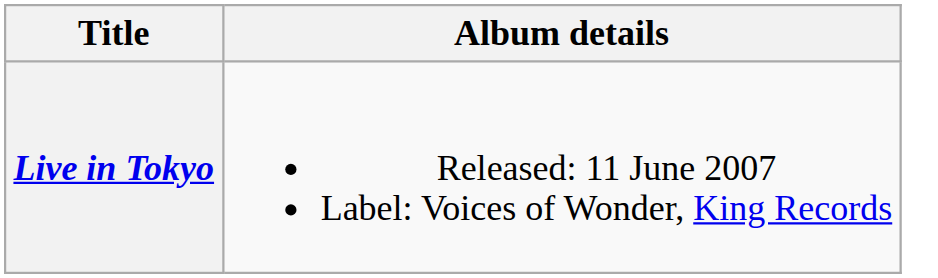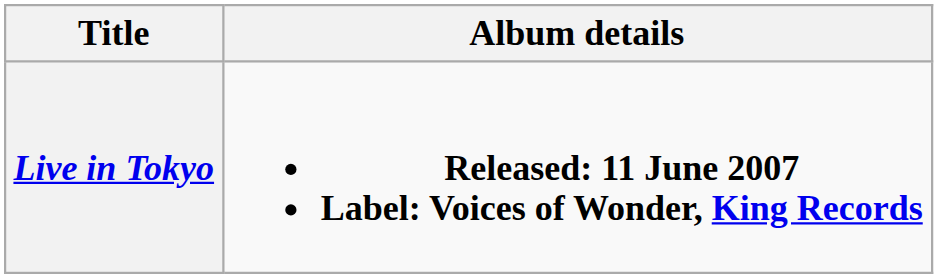(561, 188) normal -> (577, 188) bold
